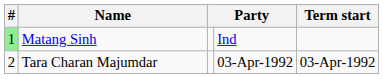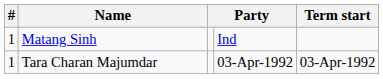(11, 39) lightgreen background -> (11, 39) no background
(11, 62) 2 -> (11, 62) 1
